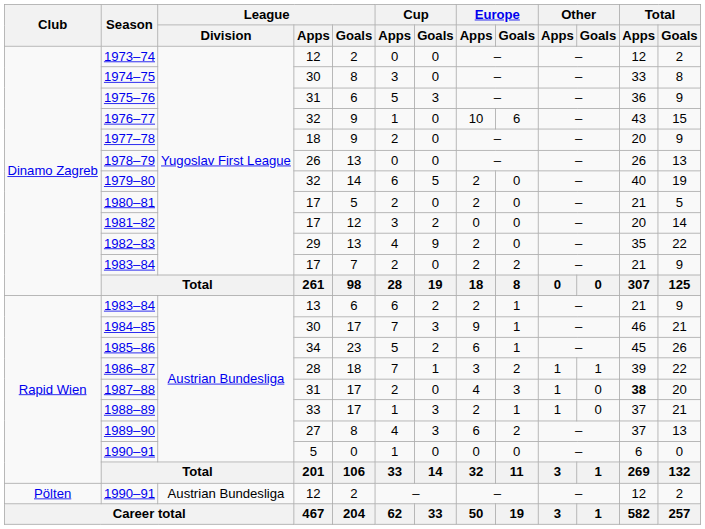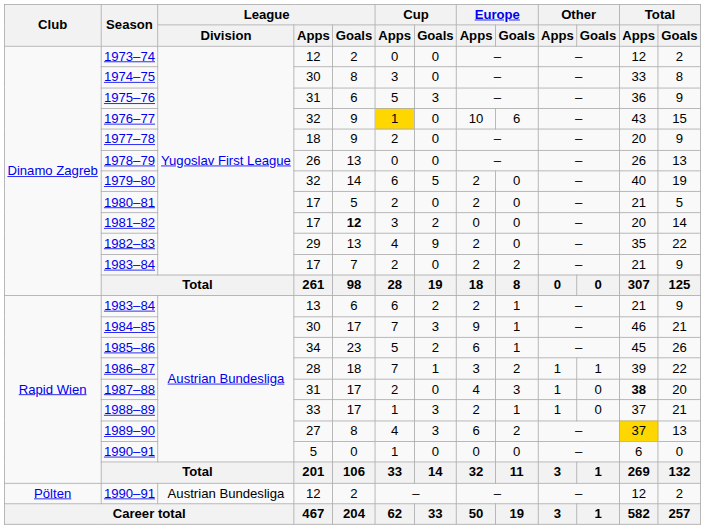(395, 118) no background -> (395, 118) gold background
(354, 222) normal -> (354, 222) bold
(639, 431) no background -> (639, 431) gold background
